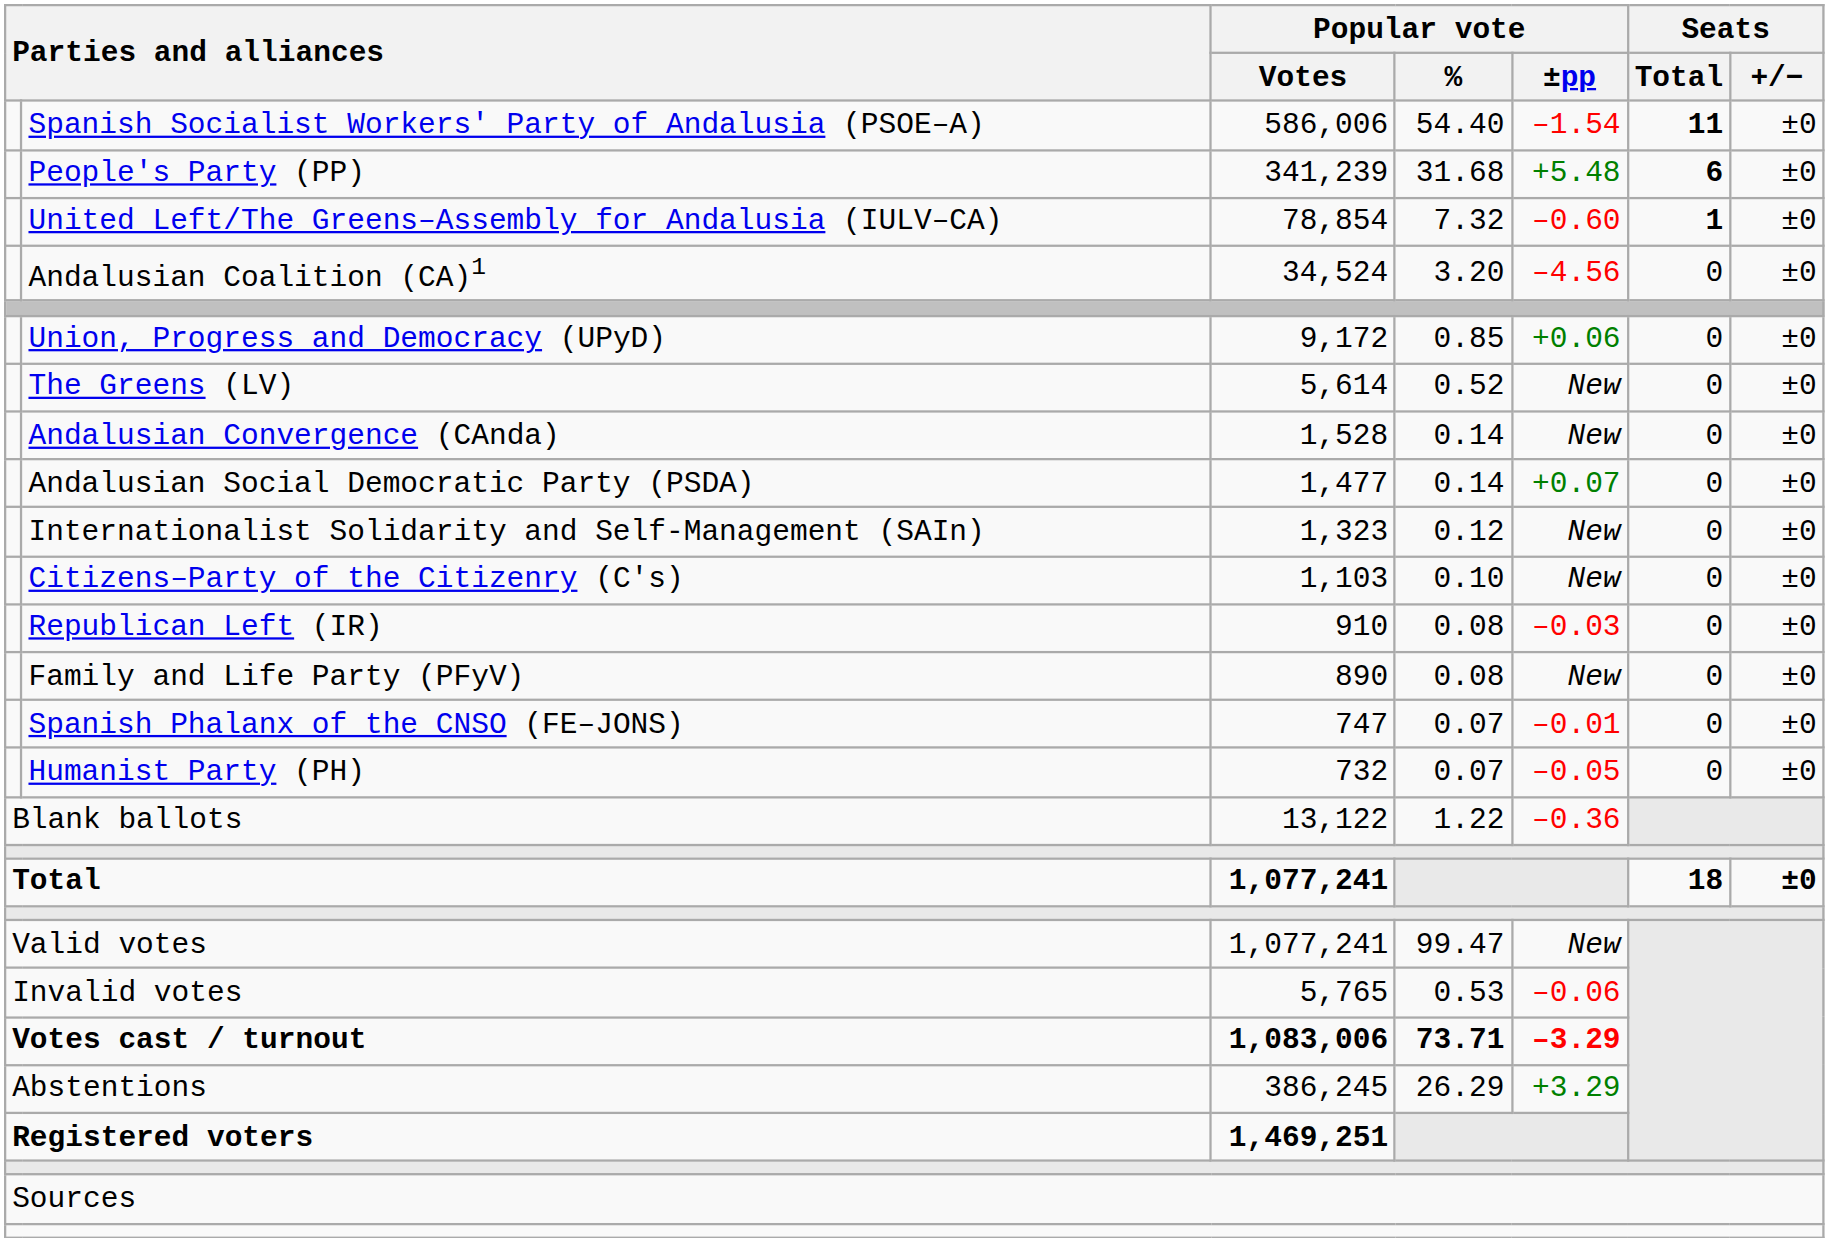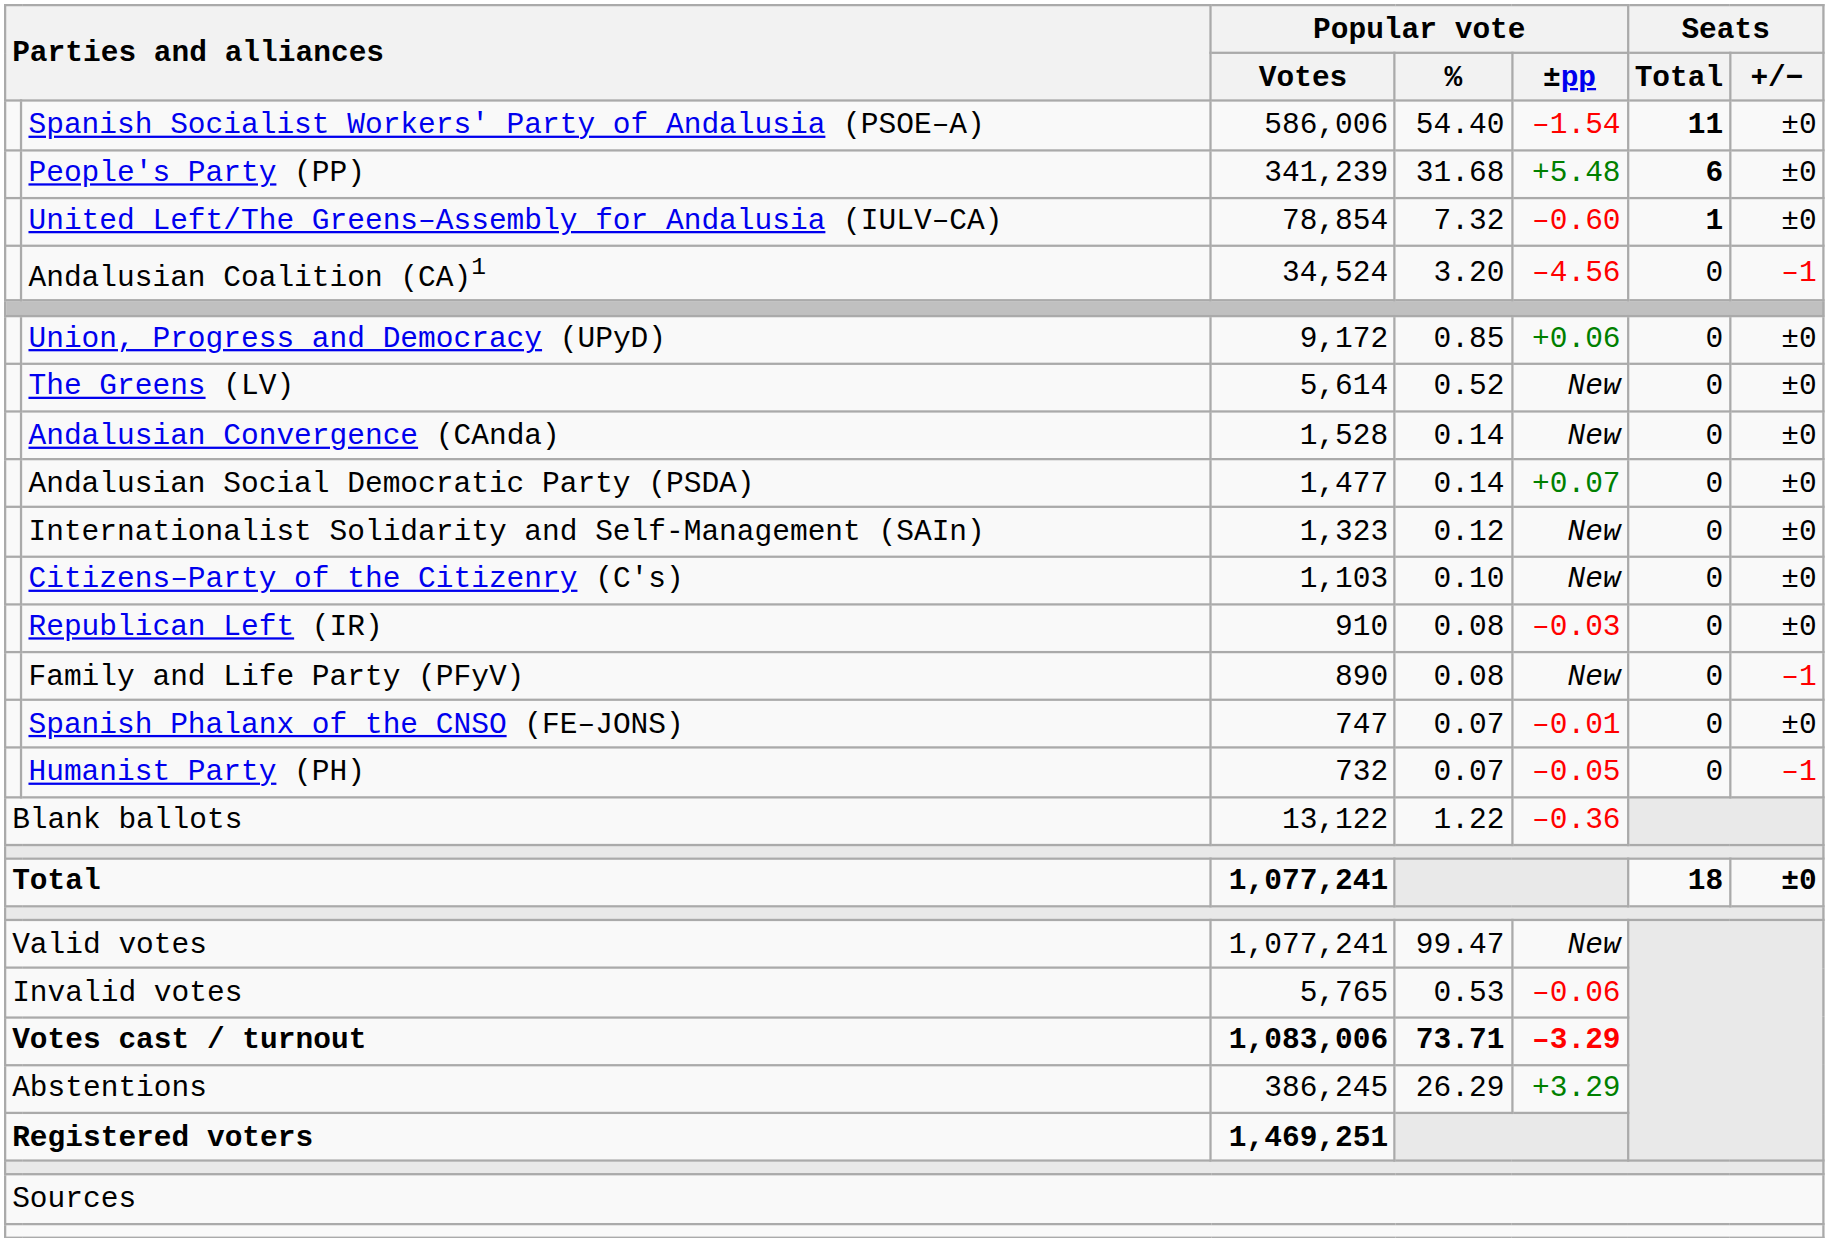(1799, 273) ±0 -> (1799, 273) –1
(1799, 676) ±0 -> (1799, 676) –1
(1799, 772) ±0 -> (1799, 772) –1
